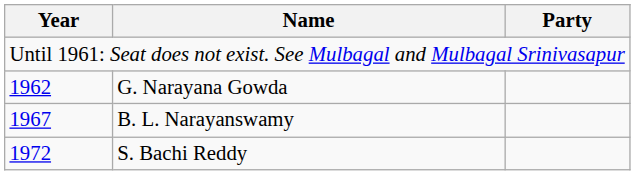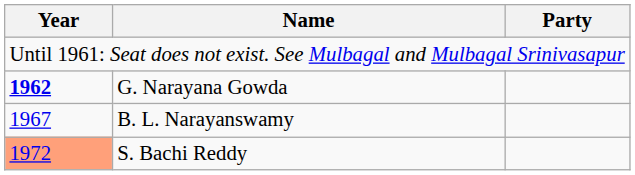(30, 86) normal -> (30, 86) bold
(30, 152) no background -> (30, 152) lightsalmon background
